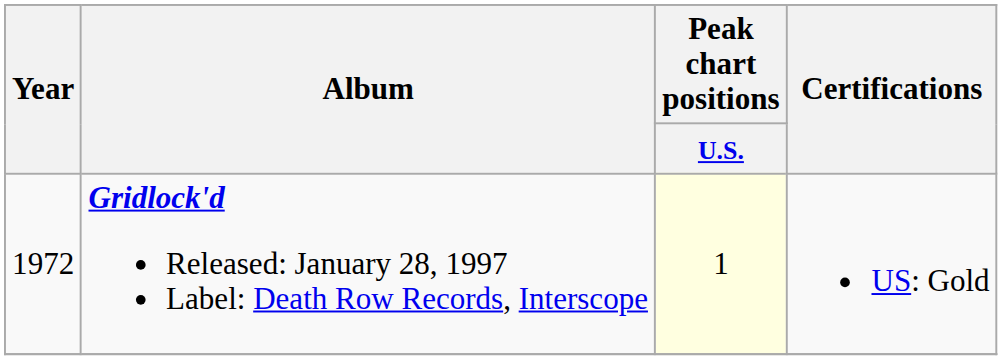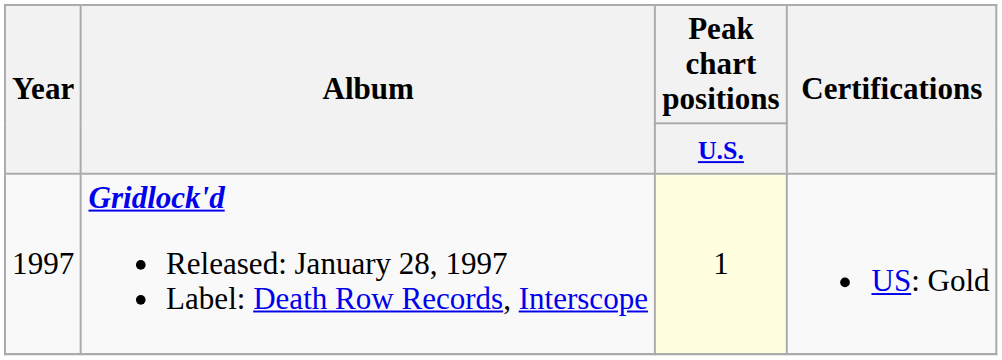(43, 263) 1972 -> (43, 263) 1997
